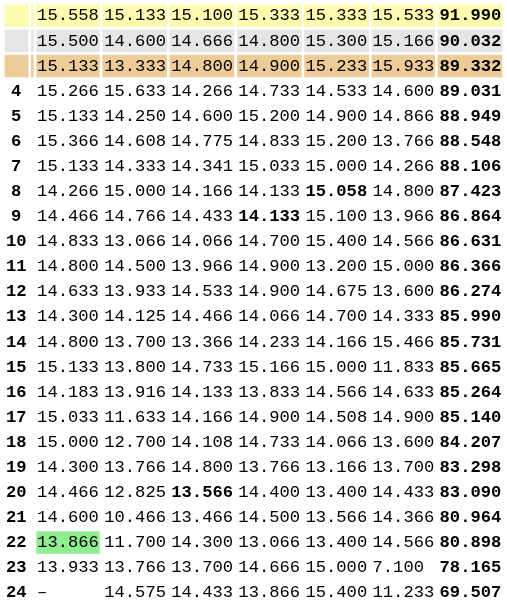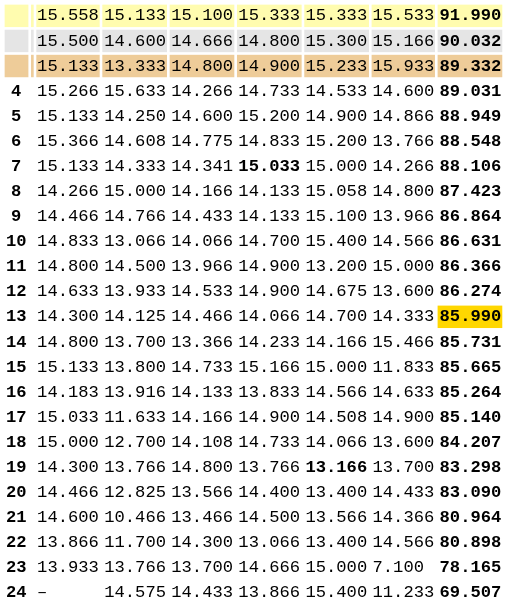(269, 166) normal -> (269, 166) bold
(336, 191) bold -> (336, 191) normal
(269, 217) bold -> (269, 217) normal
(470, 317) no background -> (470, 317) gold background
(336, 467) normal -> (336, 467) bold
(202, 492) bold -> (202, 492) normal
(68, 543) lightgreen background -> (68, 543) no background
